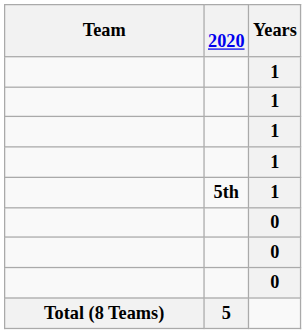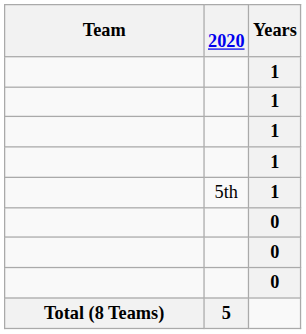(226, 192) bold -> (226, 192) normal
